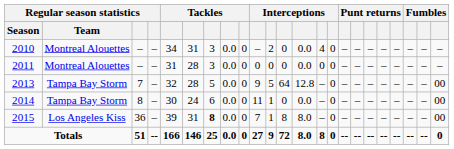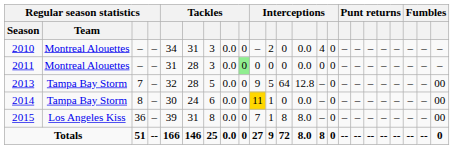(244, 65) no background -> (244, 65) lightgreen background
(258, 100) no background -> (258, 100) gold background
(212, 118) bold -> (212, 118) normal
